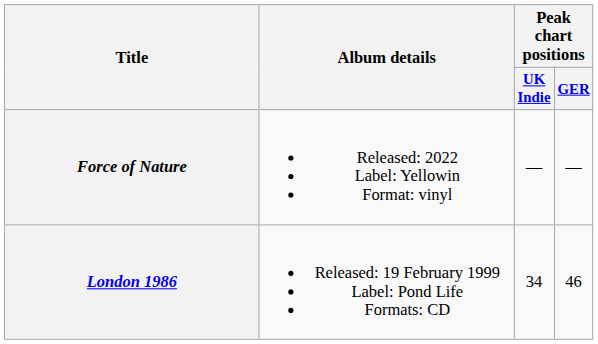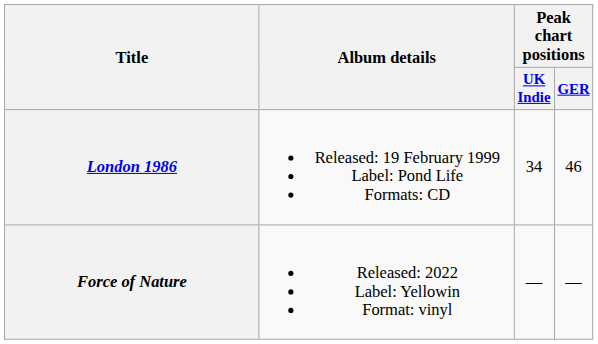rows swapped: (132, 281) <-> (132, 167)
